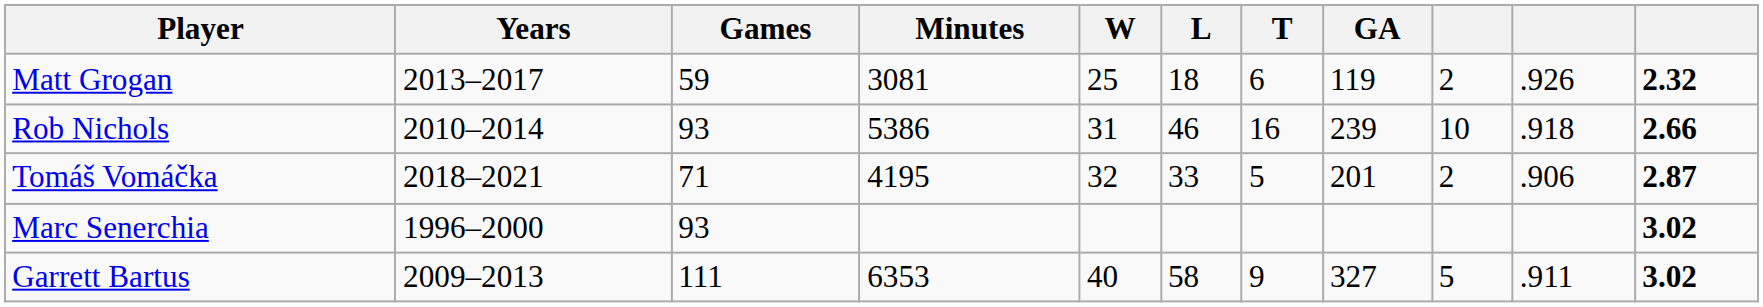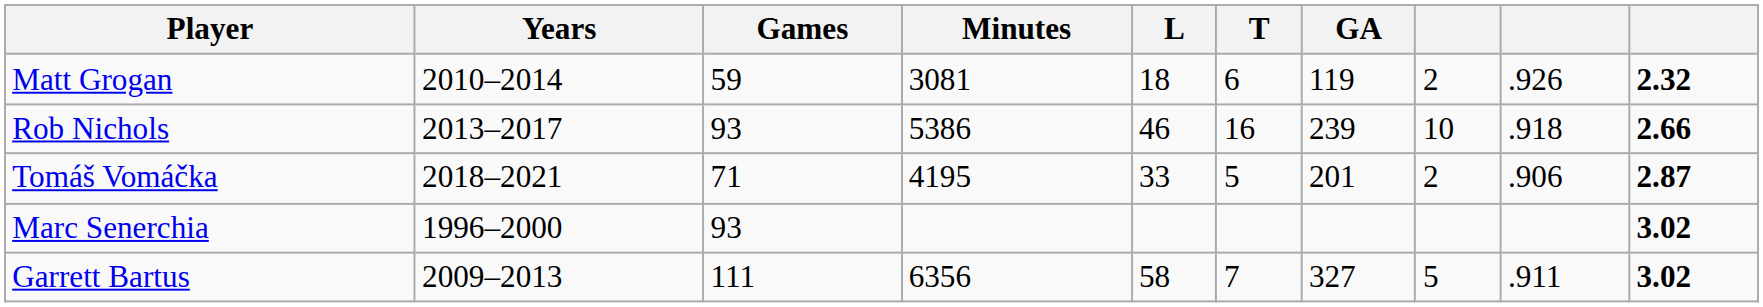- column: (1120, 29)
(473, 78) 2013–2017 -> (492, 78) 2010–2014
(473, 128) 2010–2014 -> (492, 128) 2013–2017
(898, 276) 6353 -> (940, 276) 6356
(1257, 276) 9 -> (1232, 276) 7
